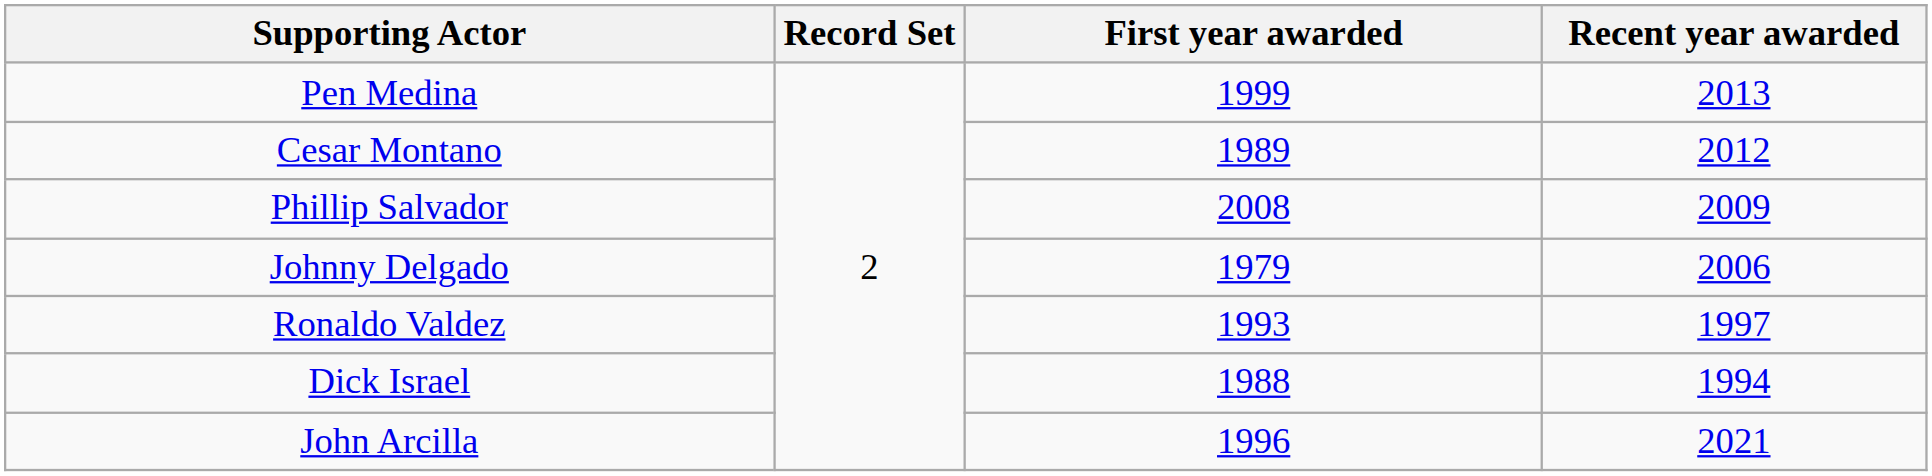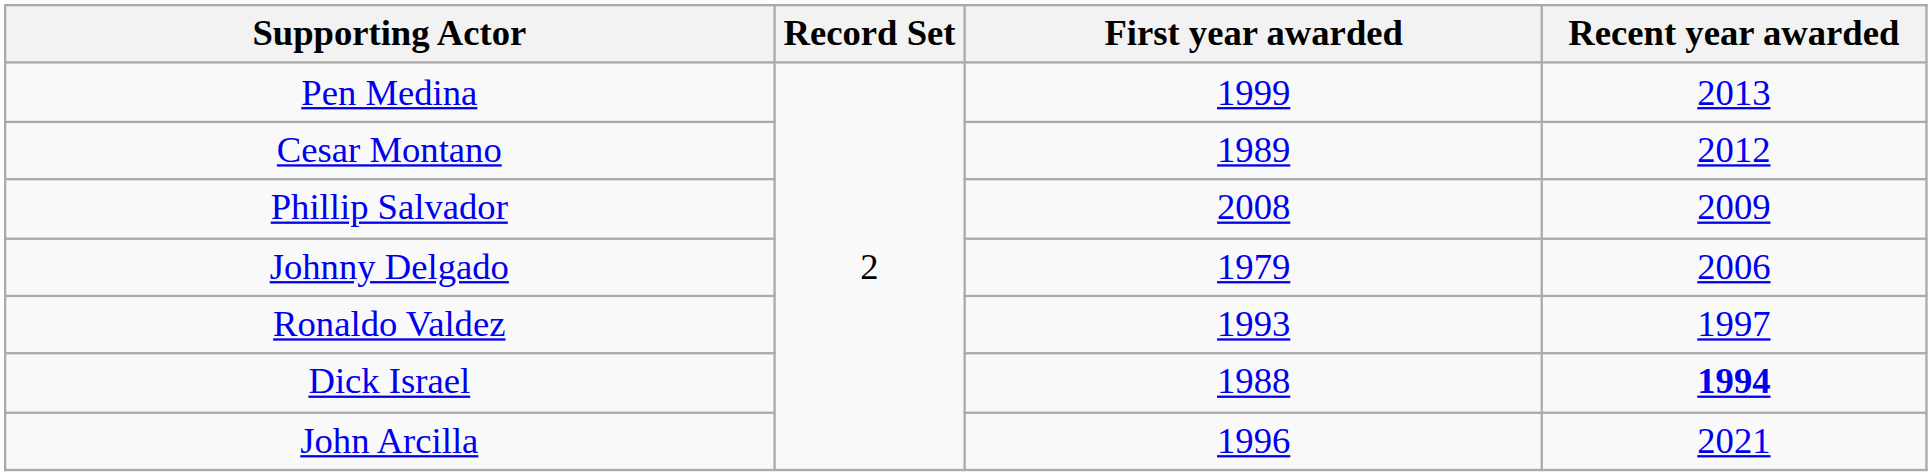(1734, 382) normal -> (1734, 382) bold
